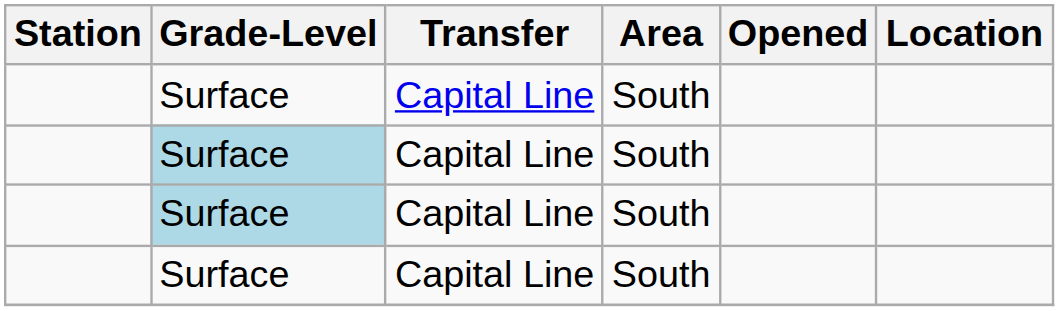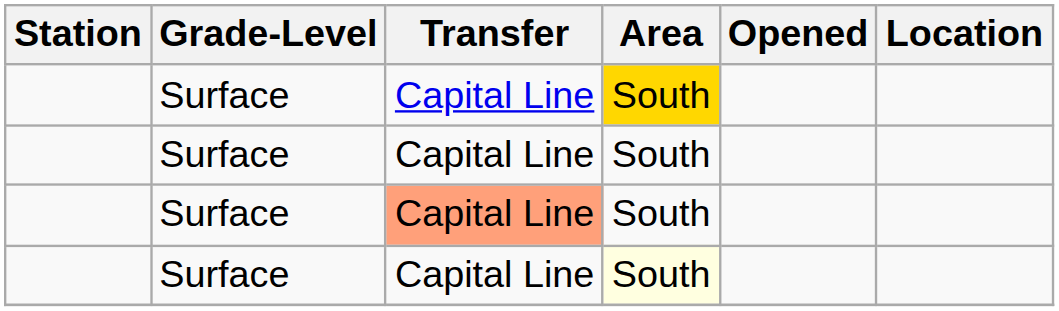(661, 94) no background -> (661, 94) gold background
(224, 154) lightblue background -> (224, 154) no background
(224, 214) lightblue background -> (224, 214) no background
(495, 214) no background -> (495, 214) lightsalmon background
(661, 273) no background -> (661, 273) lightyellow background
